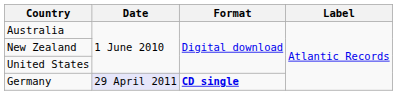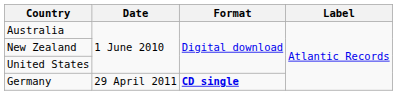(136, 82) lavender background -> (136, 82) no background
